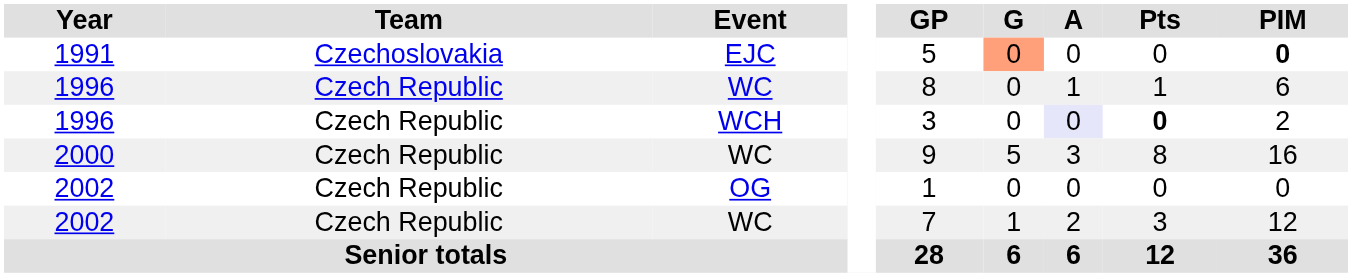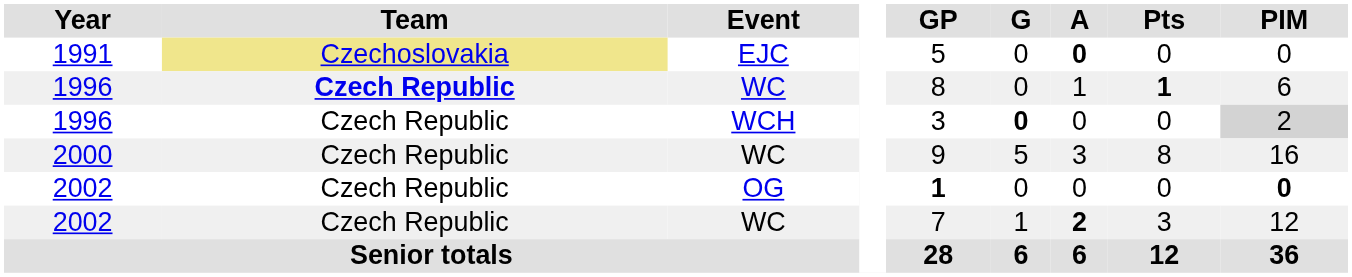(409, 54) no background -> (415, 54) khaki background
(1014, 54) lightsalmon background -> (1021, 54) no background
(1074, 54) normal -> (1080, 54) bold
(1283, 54) bold -> (1284, 54) normal
(409, 87) normal -> (415, 87) bold
(1160, 87) normal -> (1164, 87) bold
(1014, 121) normal -> (1021, 121) bold
(1074, 121) lavender background -> (1080, 121) no background
(1160, 121) bold -> (1164, 121) normal
(1283, 121) no background -> (1284, 121) lightgrey background
(929, 188) normal -> (938, 188) bold
(1283, 188) normal -> (1284, 188) bold
(1074, 222) normal -> (1080, 222) bold
